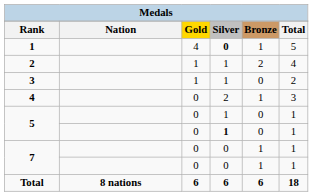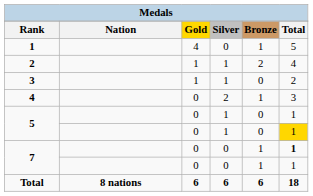(226, 47) bold -> (226, 47) normal
(226, 132) bold -> (226, 132) normal
(294, 132) no background -> (294, 132) gold background
(294, 149) normal -> (294, 149) bold
